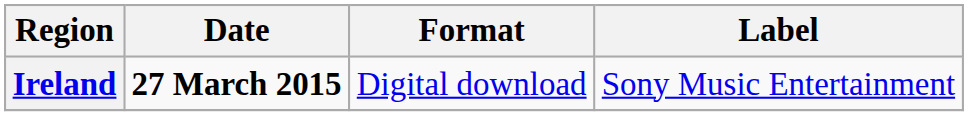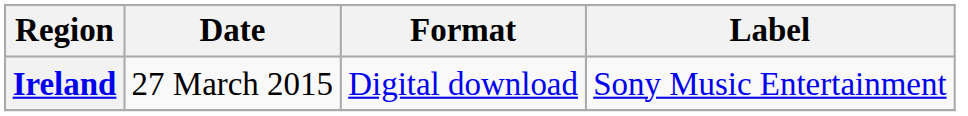(237, 82) bold -> (232, 82) normal
